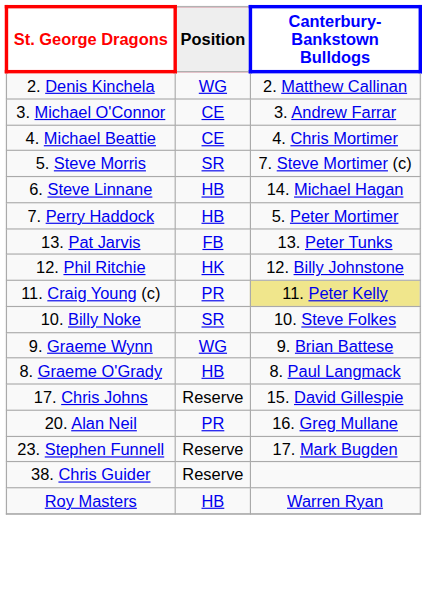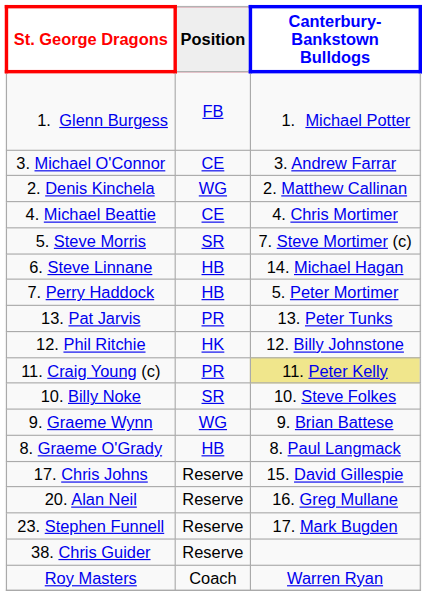+ row: (91, 121)
rows swapped: (91, 86) <-> (91, 112)
(213, 242) FB -> (213, 319) PR
(213, 423) PR -> (213, 500) Reserve
(213, 501) HB -> (213, 578) Coach
